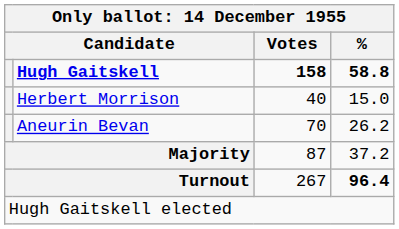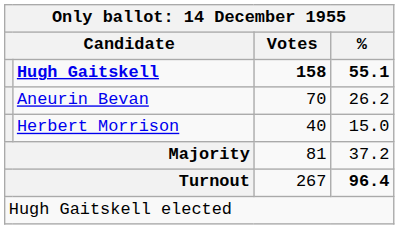(369, 73) 58.8 -> (369, 73) 55.1
rows swapped: (83, 128) <-> (98, 101)
(316, 155) 87 -> (316, 155) 81
